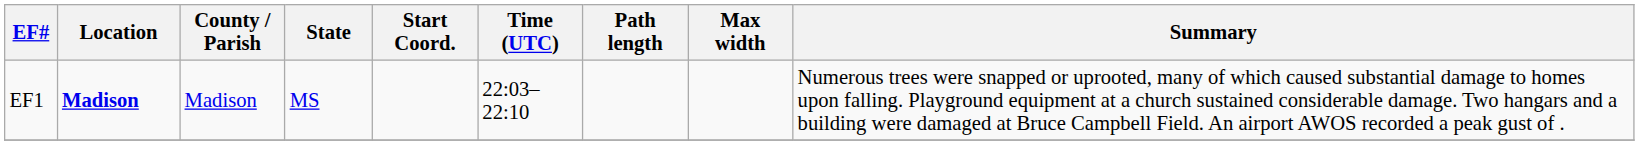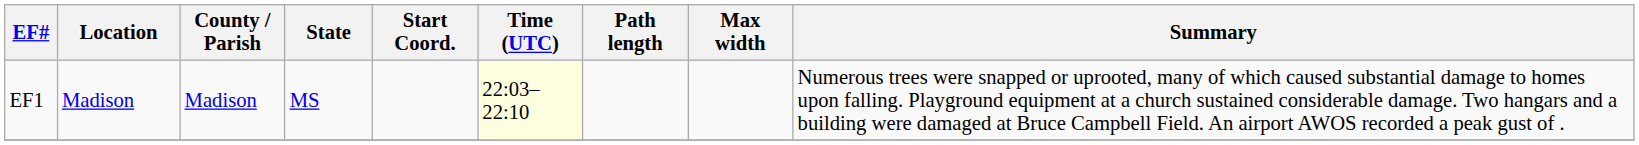(100, 100) bold -> (98, 100) normal
(511, 100) no background -> (511, 100) lightyellow background
